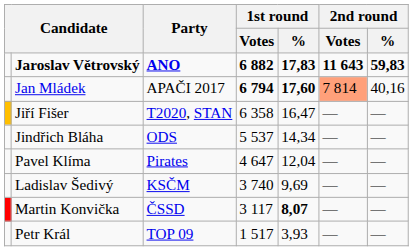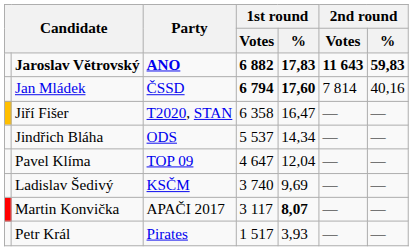(186, 88) APAČI 2017 -> (166, 88) ČSSD
(340, 88) lightsalmon background -> (340, 88) no background
(167, 161) Pirates -> (170, 161) TOP 09
(166, 209) ČSSD -> (186, 209) APAČI 2017
(170, 233) TOP 09 -> (167, 233) Pirates
